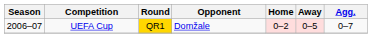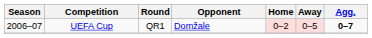(155, 26) gold background -> (155, 26) no background
(346, 26) normal -> (346, 26) bold
